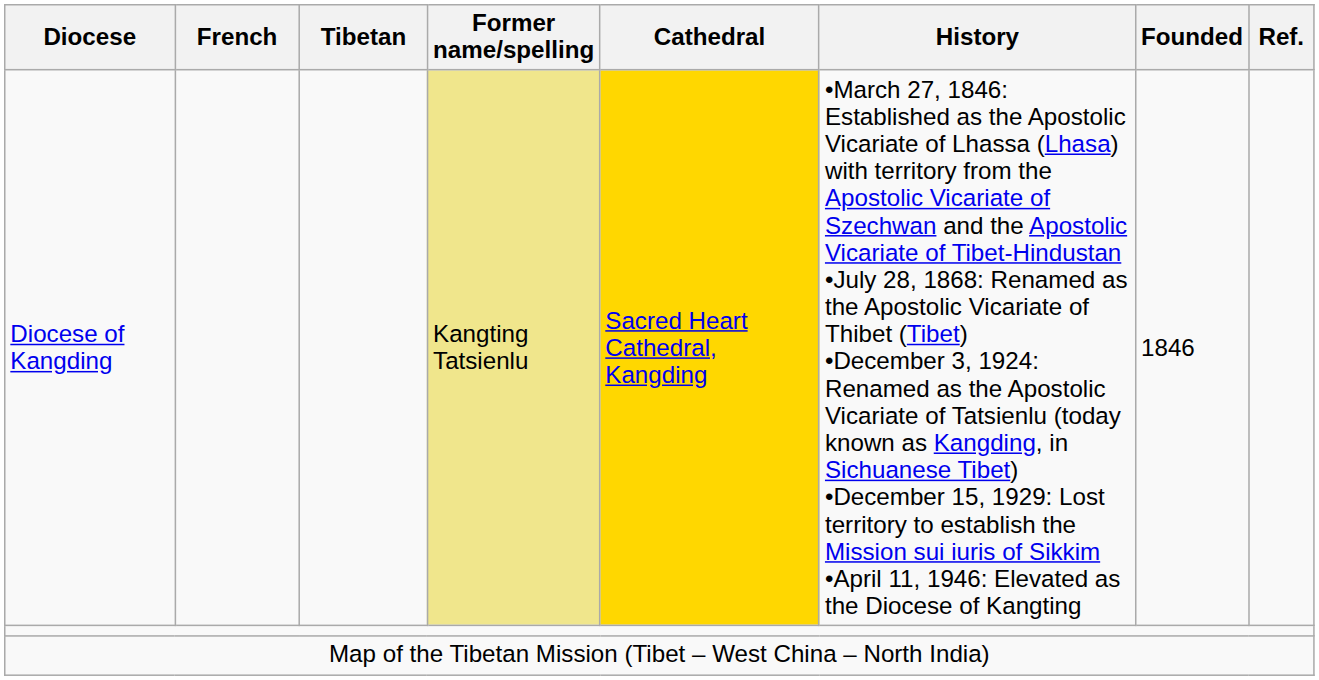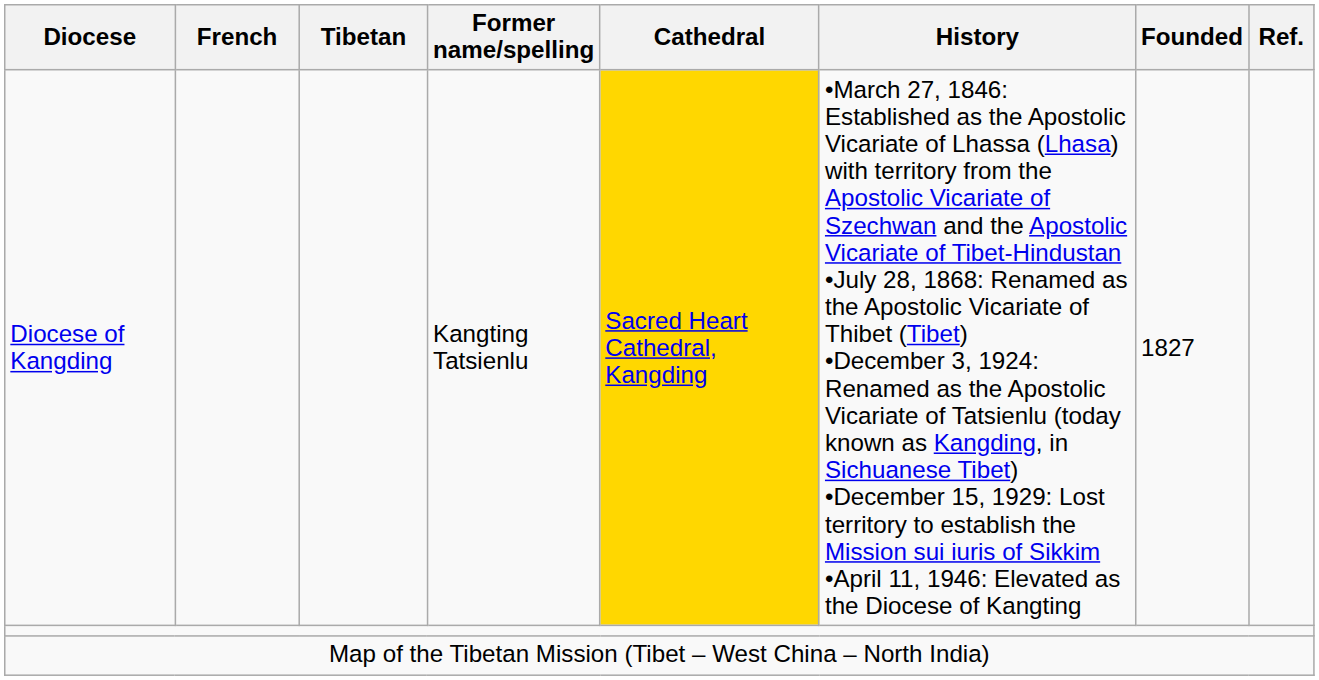(481, 347) khaki background -> (481, 347) no background
(1168, 347) 1846 -> (1168, 347) 1827
